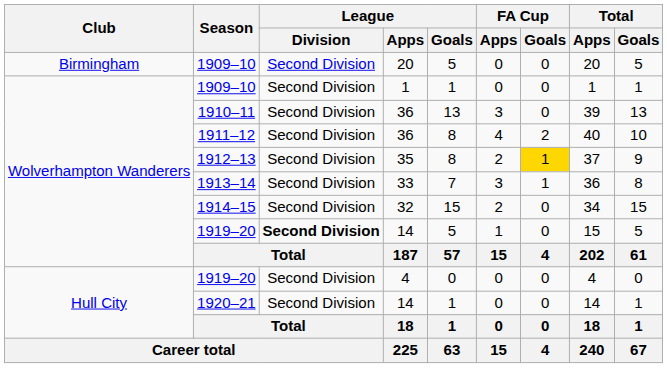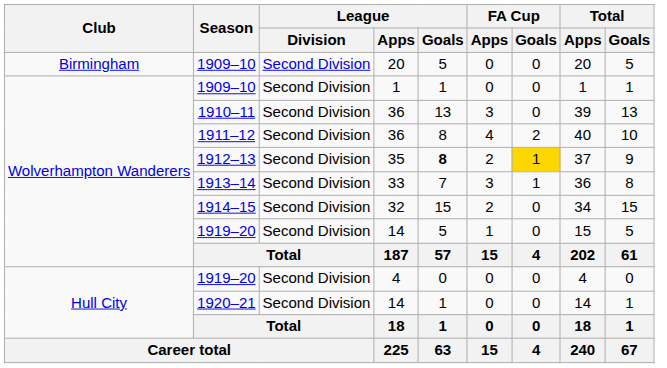(452, 159) normal -> (443, 159) bold
(321, 231) bold -> (317, 231) normal
